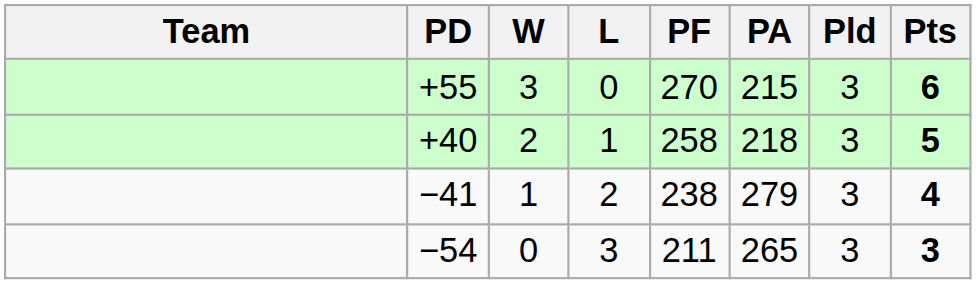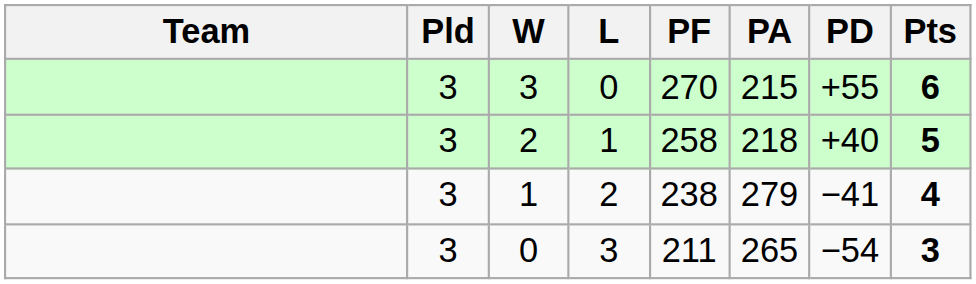columns swapped: (850, 31) <-> (448, 31)
